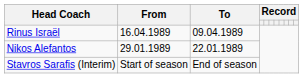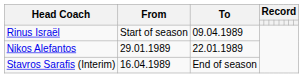(145, 33) 16.04.1989 -> (154, 33) Start of season
(154, 65) Start of season -> (145, 65) 16.04.1989
